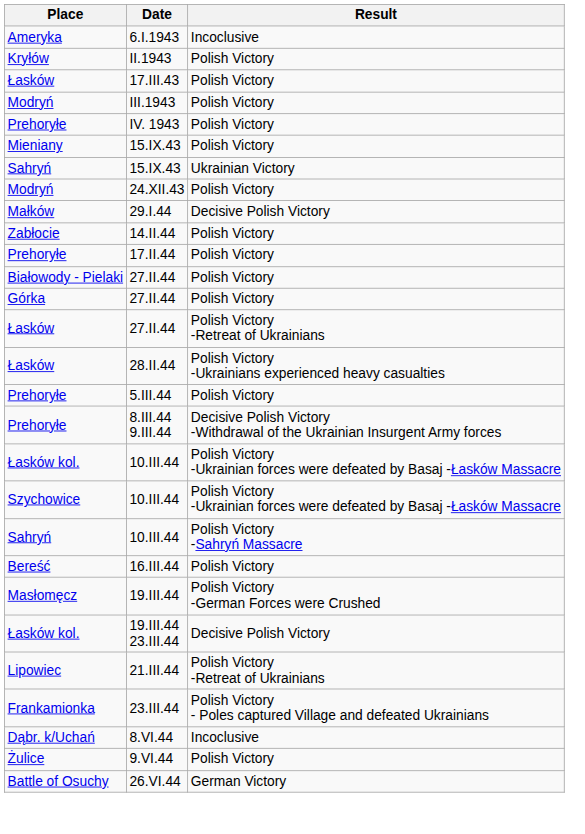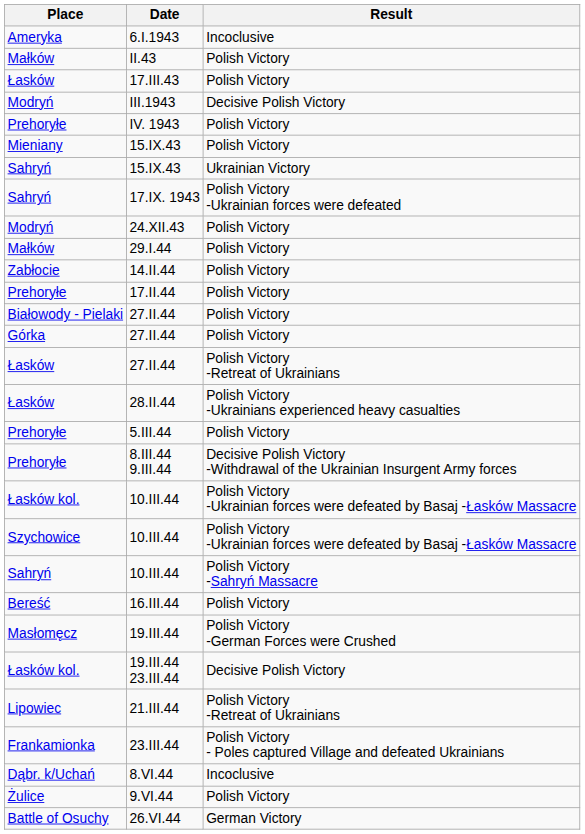- row: (28, 59)
+ row: (31, 59)
(232, 102) Polish Victory -> (276, 102) Decisive Polish Victory
+ row: (29, 197)
(260, 211) Decisive Polish Victory -> (248, 249) Polish Victory
